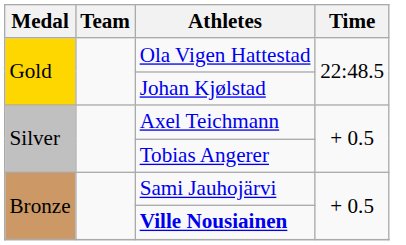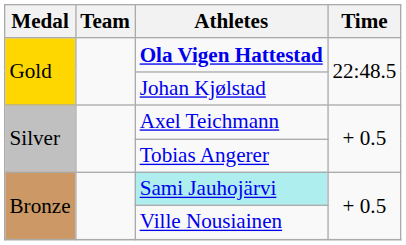(225, 54) normal -> (231, 54) bold
(208, 188) no background -> (208, 188) paleturquoise background
(214, 222) bold -> (211, 222) normal
